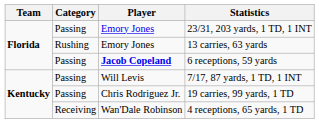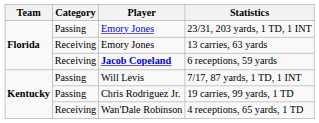(72, 45) Rushing -> (75, 45) Receiving
(70, 61) Passing -> (75, 61) Receiving
